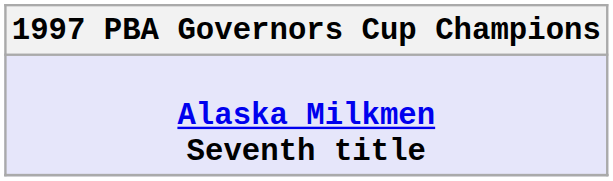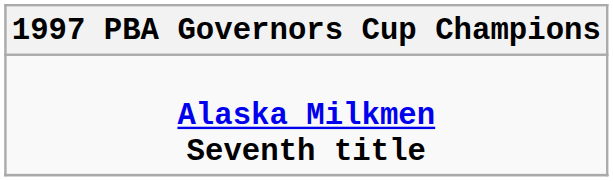(306, 133) lavender background -> (306, 133) no background
